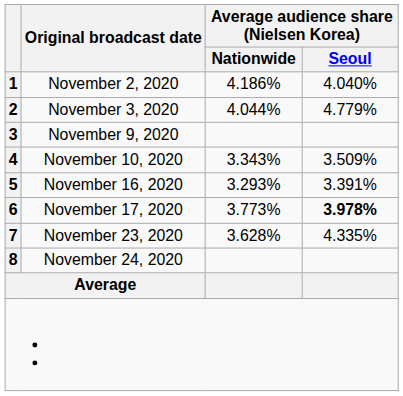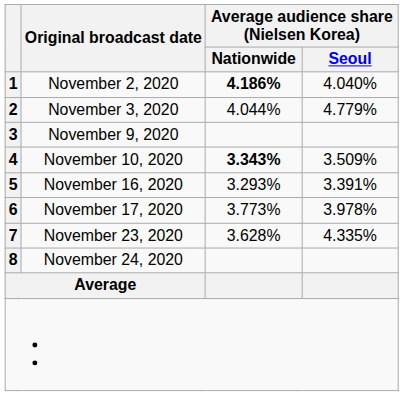(254, 84) normal -> (254, 84) bold
(254, 159) normal -> (254, 159) bold
(350, 210) bold -> (350, 210) normal
